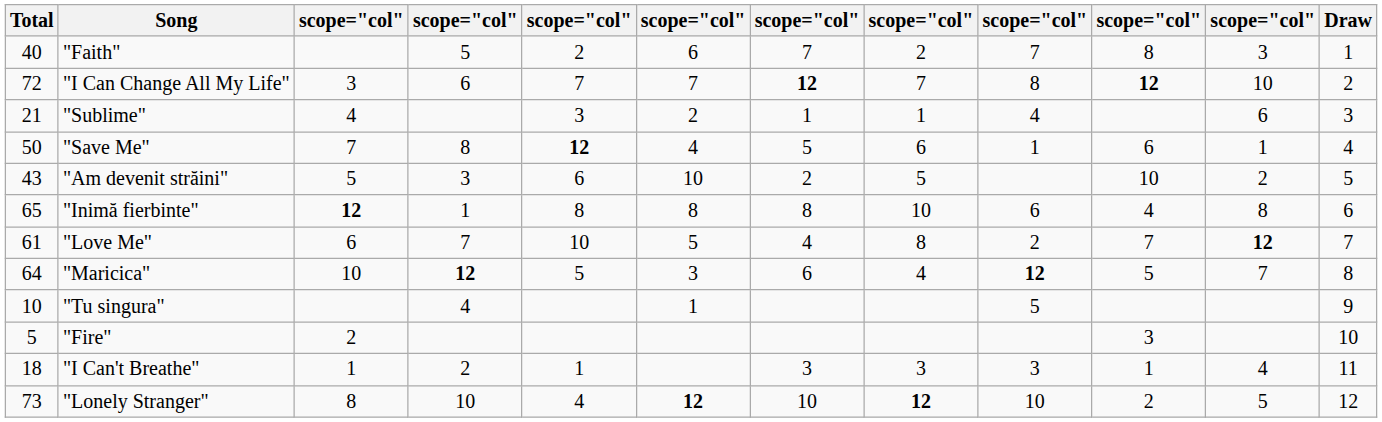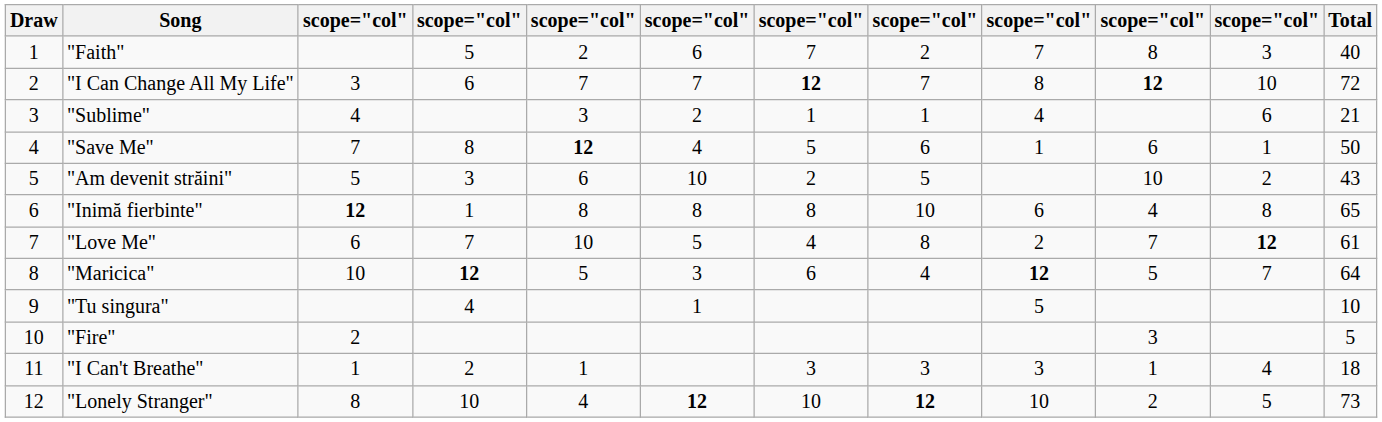columns swapped: (1348, 20) <-> (32, 20)
